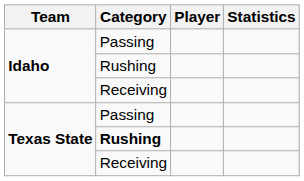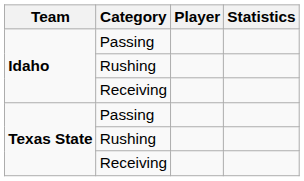(130, 138) bold -> (128, 138) normal
